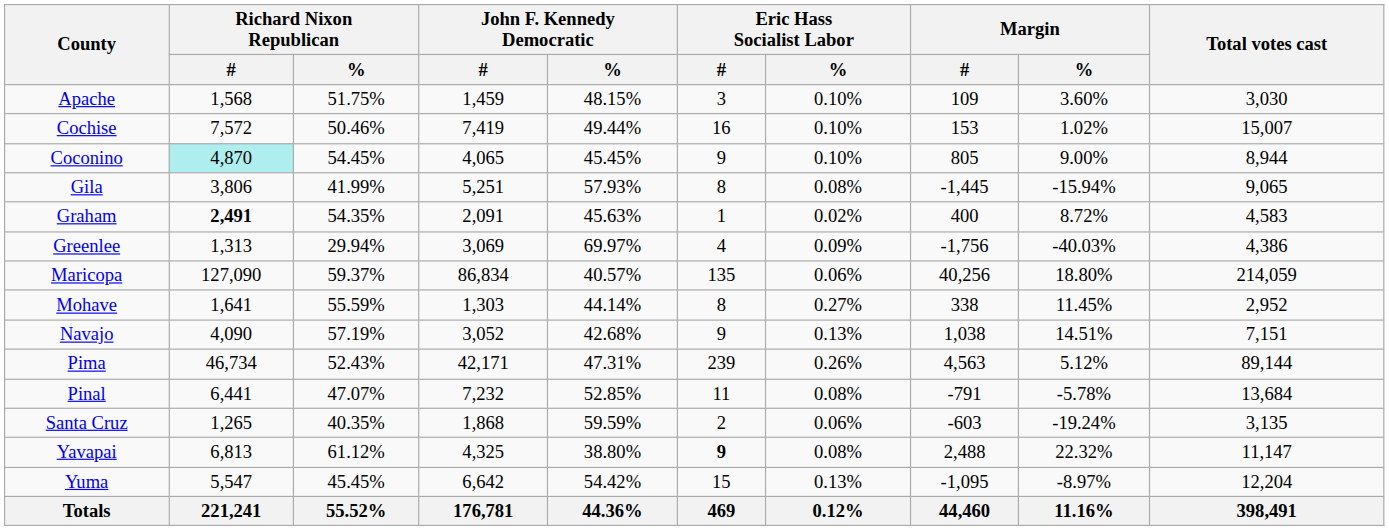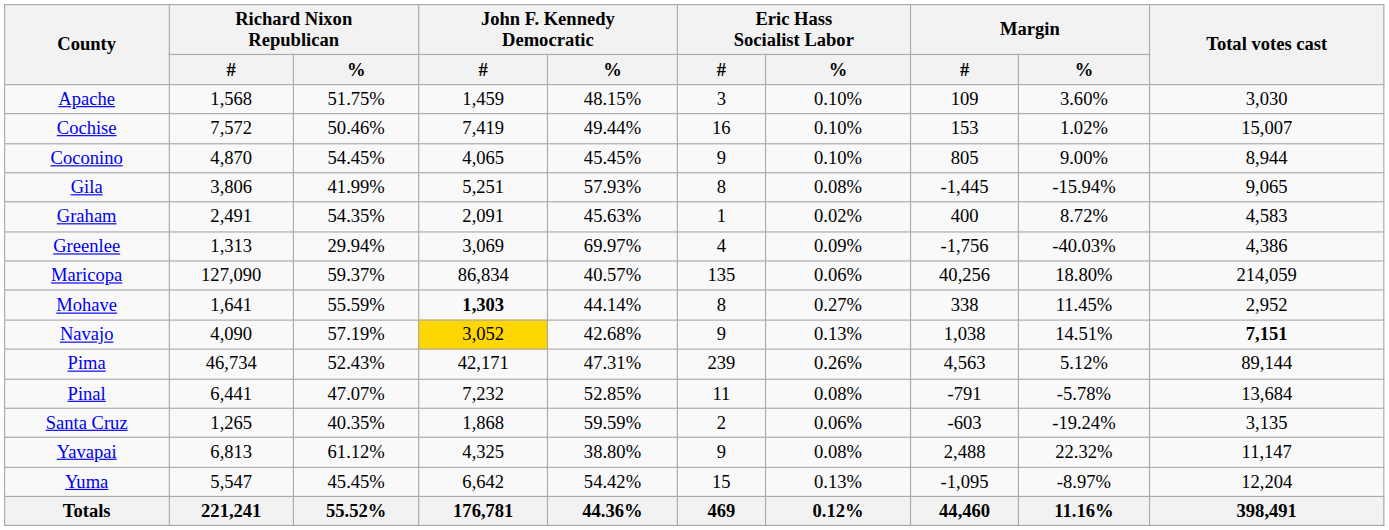(231, 157) paleturquoise background -> (231, 157) no background
(231, 216) bold -> (231, 216) normal
(483, 305) normal -> (483, 305) bold
(483, 334) no background -> (483, 334) gold background
(1267, 334) normal -> (1267, 334) bold
(721, 452) bold -> (721, 452) normal
